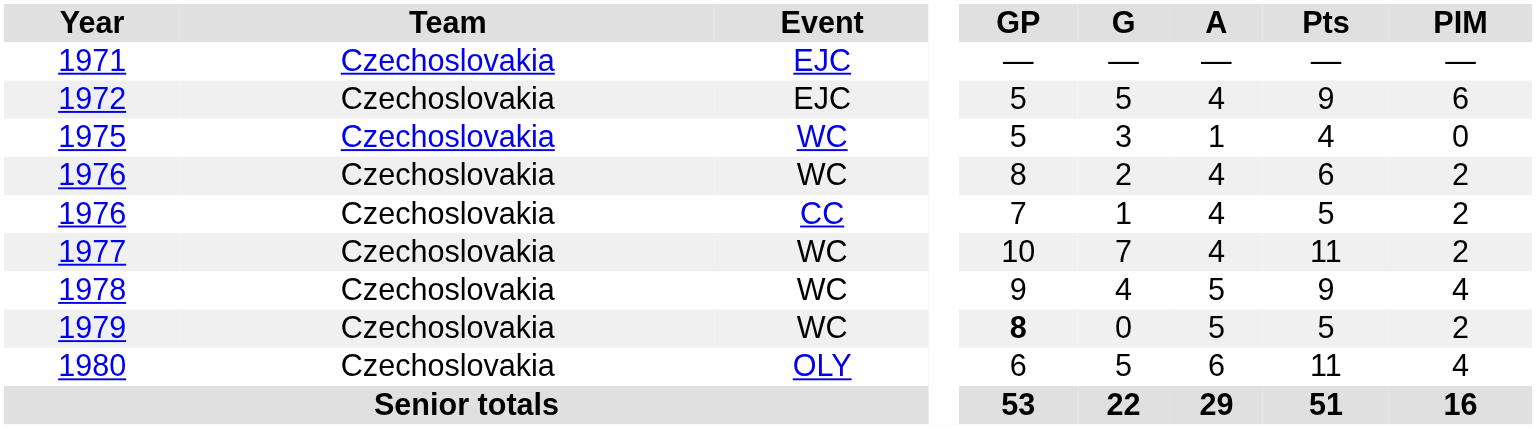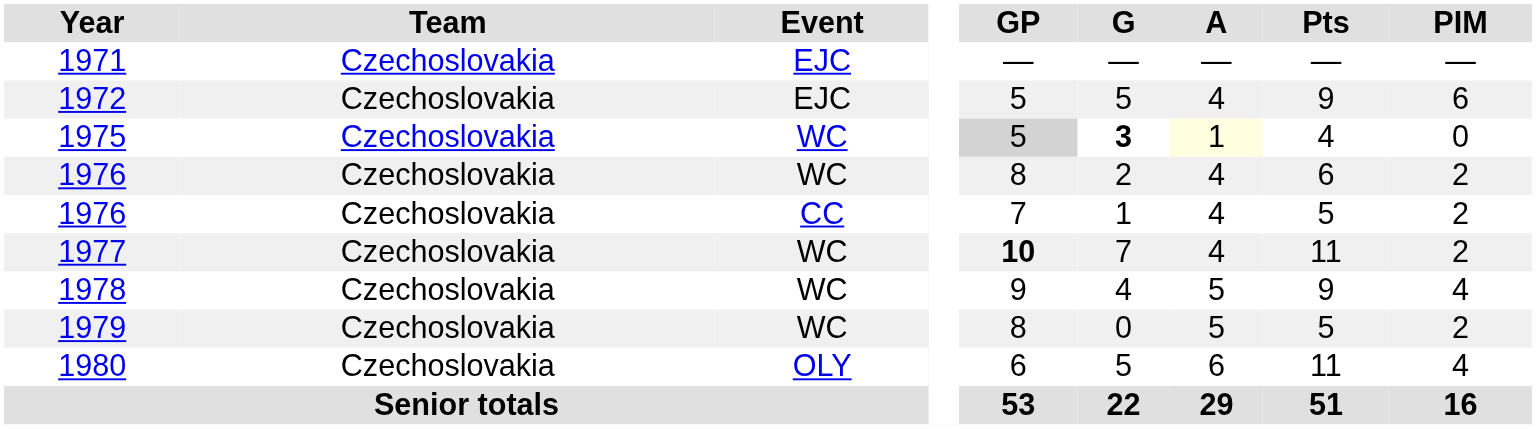(1018, 137) no background -> (1018, 137) lightgrey background
(1124, 137) normal -> (1124, 137) bold
(1216, 137) no background -> (1216, 137) lightyellow background
(1018, 251) normal -> (1018, 251) bold
(1018, 328) bold -> (1018, 328) normal
